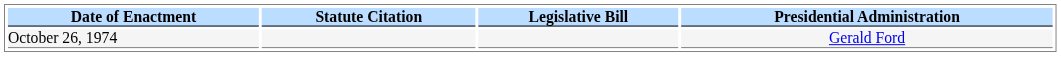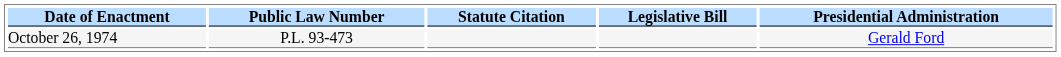+ column: (317, 16)
